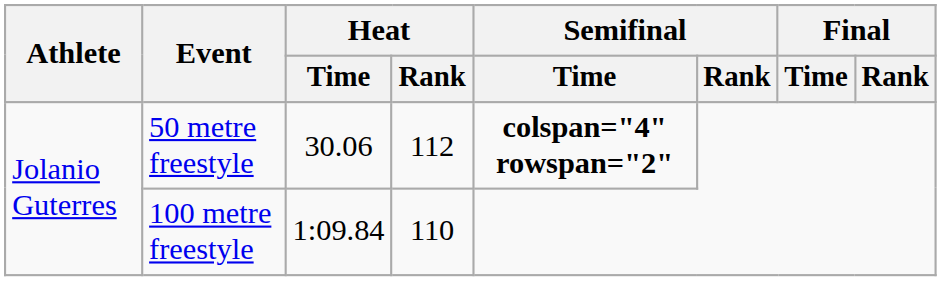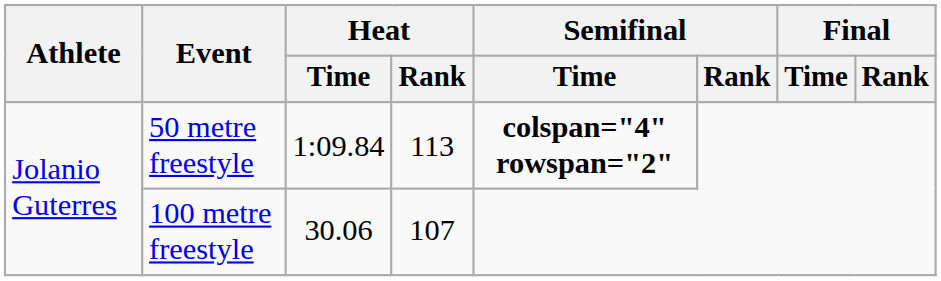(339, 145) 30.06 -> (339, 145) 1:09.84
(432, 145) 112 -> (432, 145) 113
(339, 231) 1:09.84 -> (339, 231) 30.06
(432, 231) 110 -> (432, 231) 107
